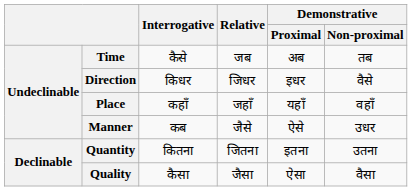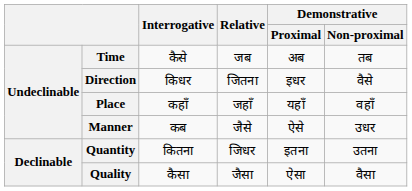(243, 81) जिधर -> (243, 81) जितना
(243, 151) जितना -> (243, 151) जिधर
